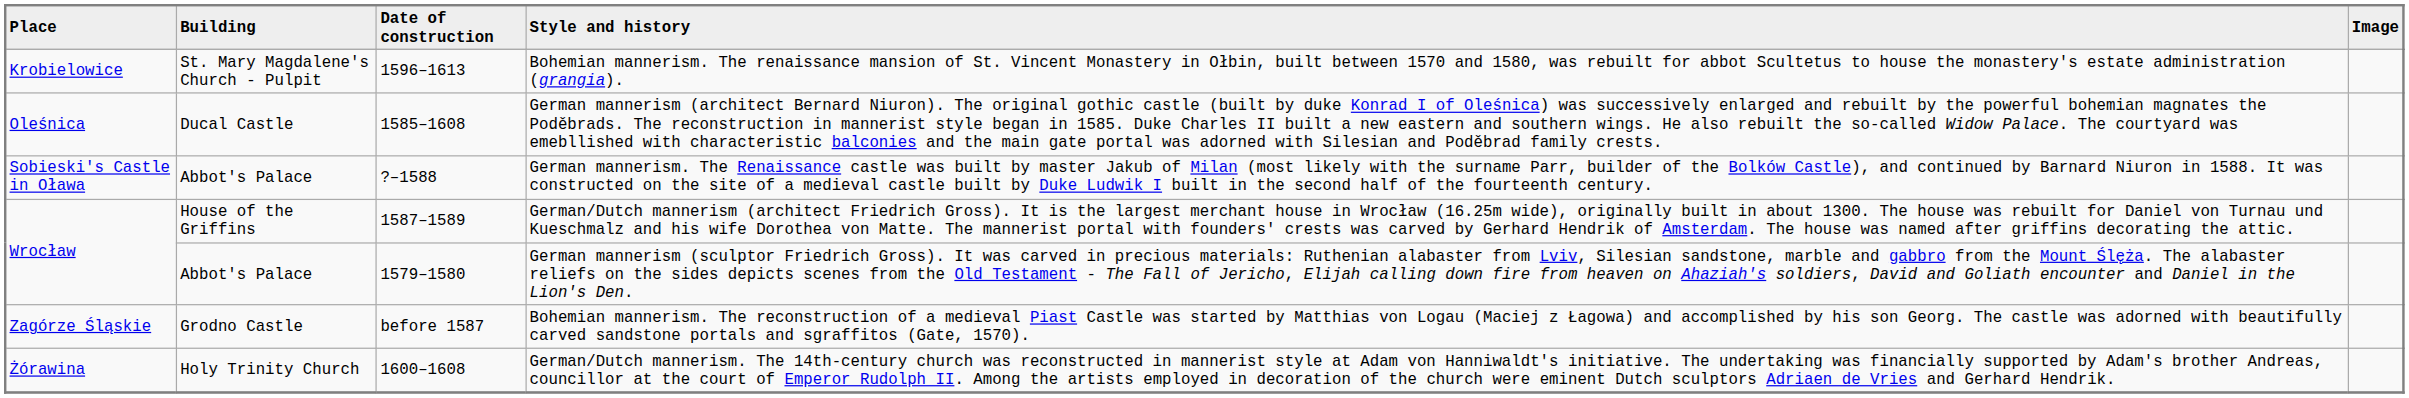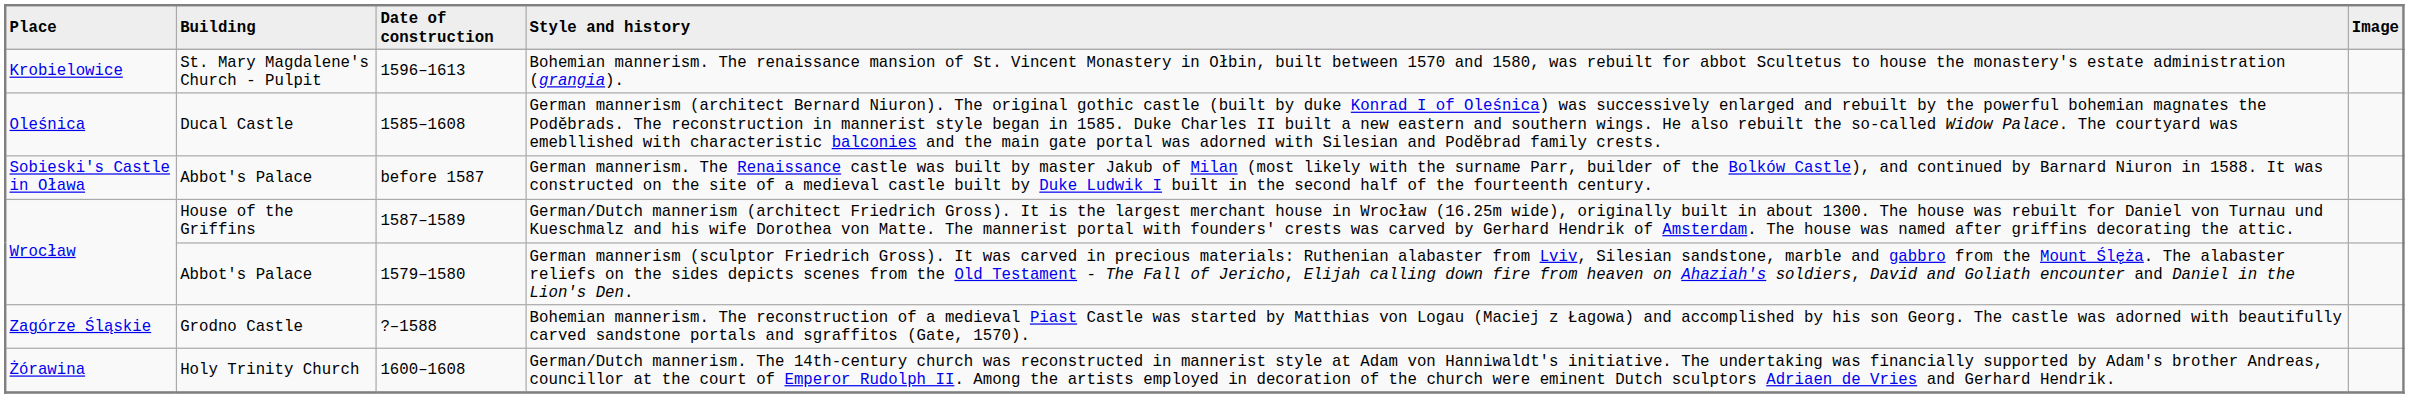(409, 177) ?–1588 -> (432, 177) before 1587
(432, 327) before 1587 -> (409, 327) ?–1588
